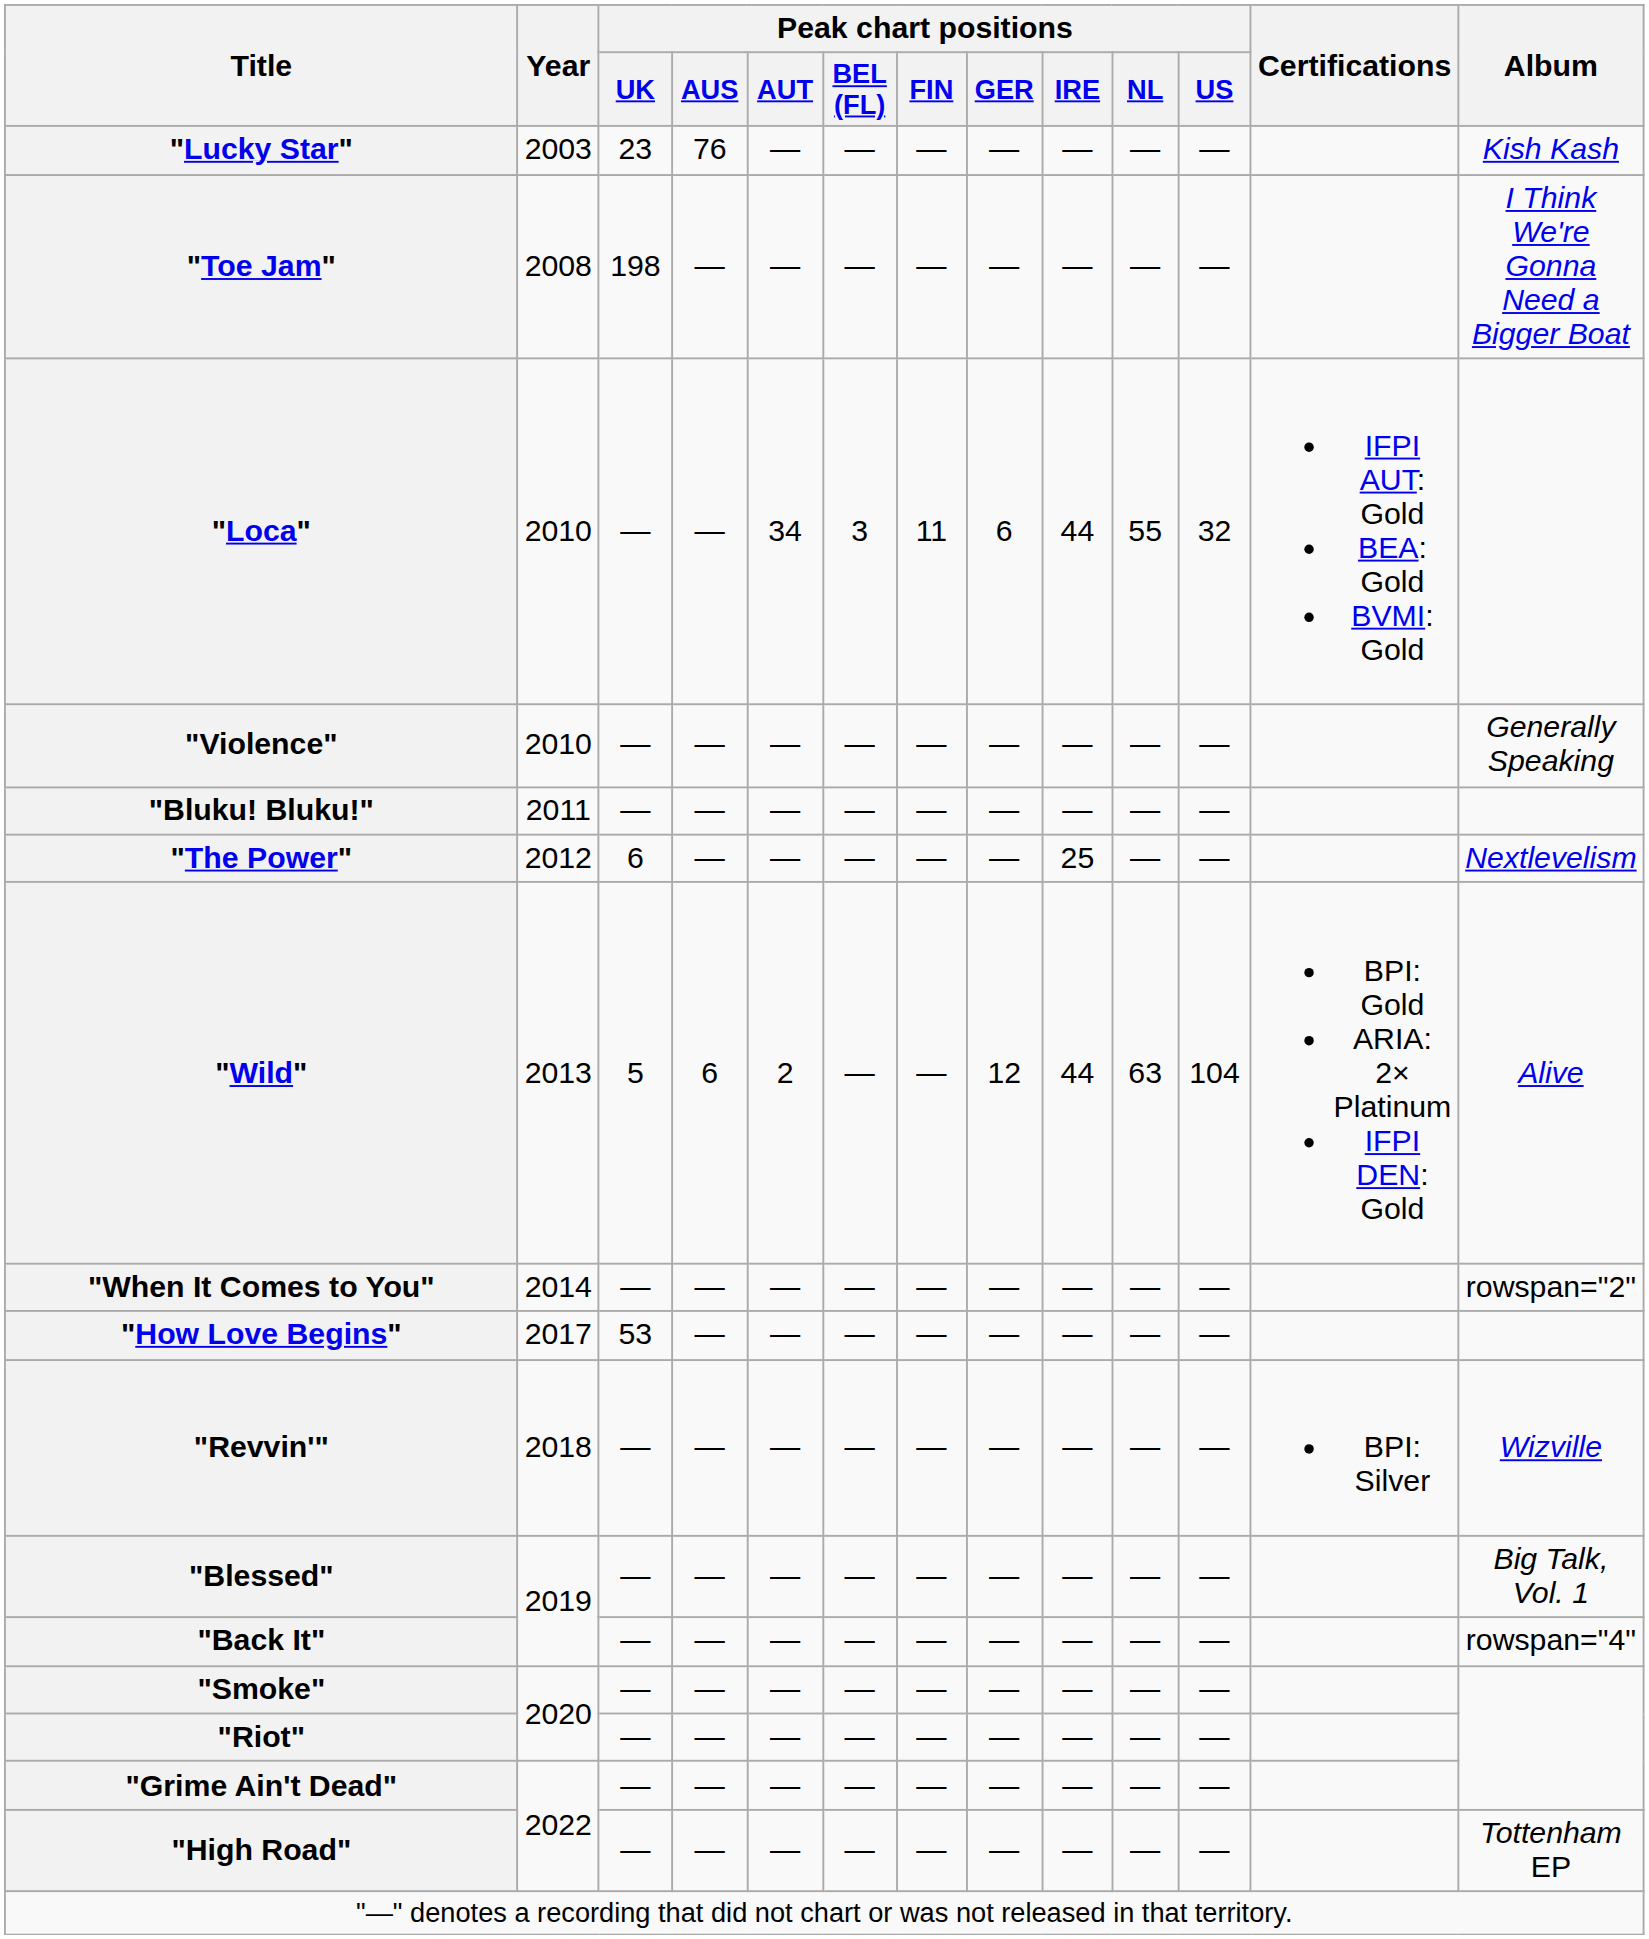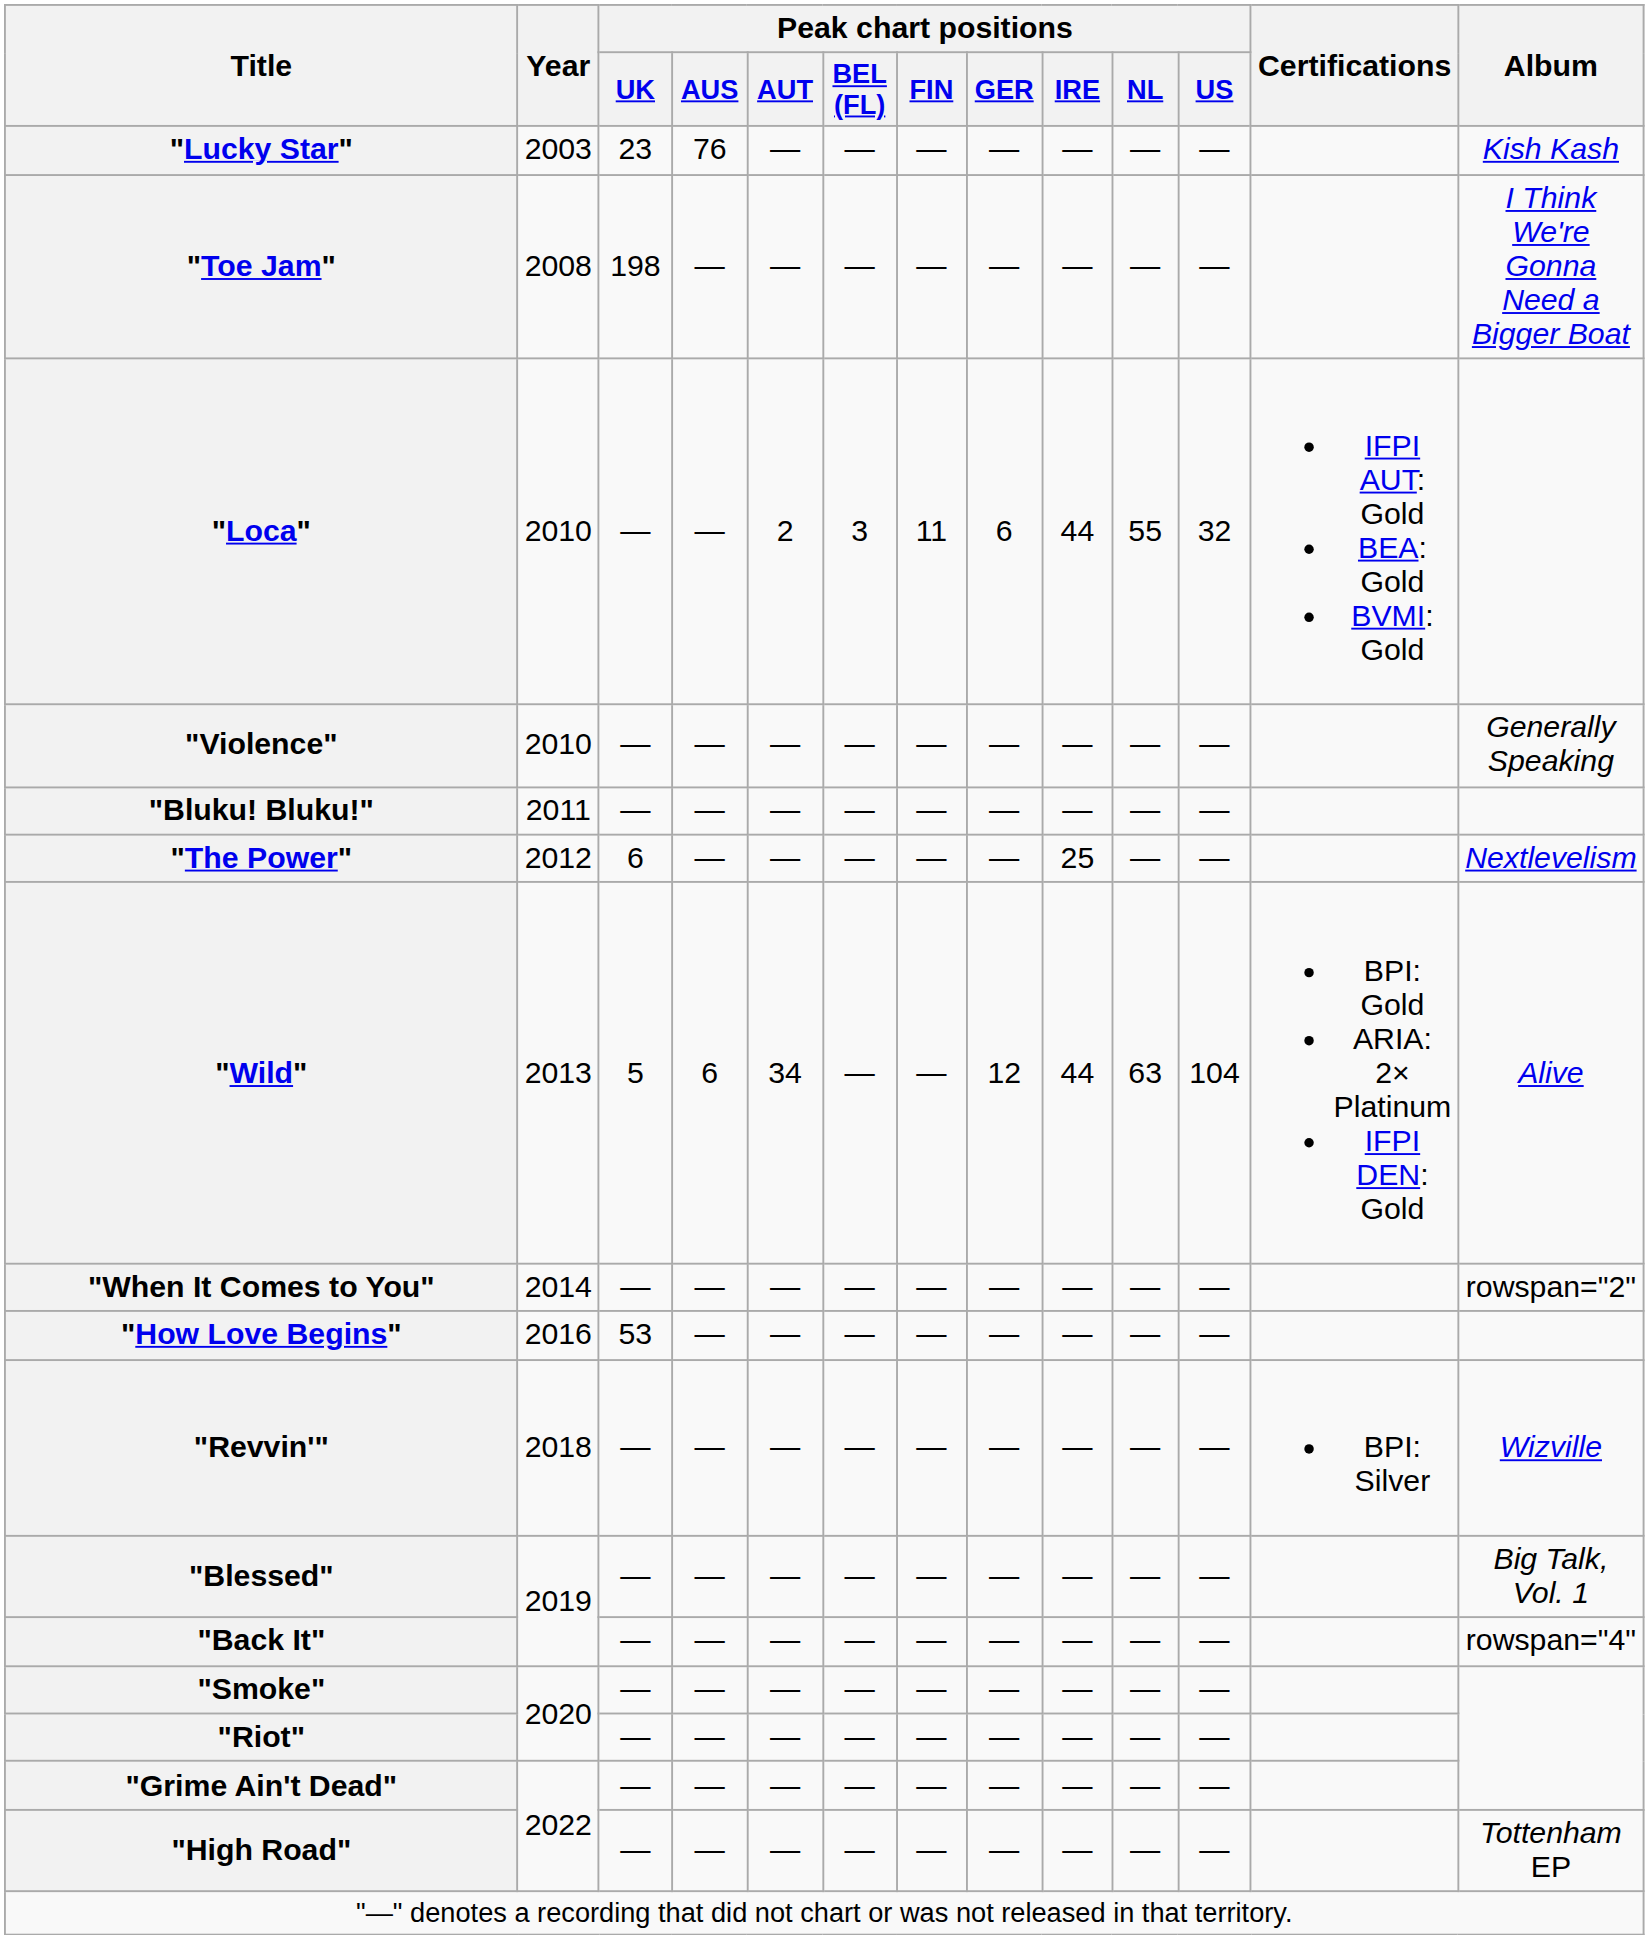(785, 530) 34 -> (785, 530) 2
(785, 1072) 2 -> (785, 1072) 34
(558, 1334) 2017 -> (558, 1334) 2016
